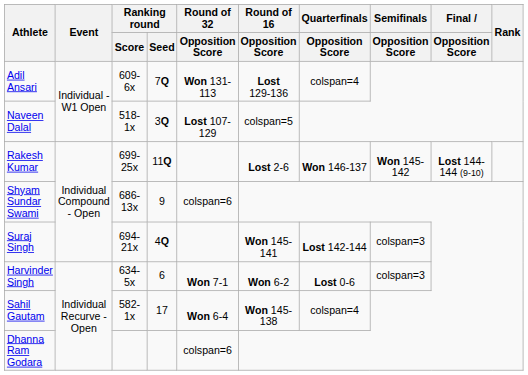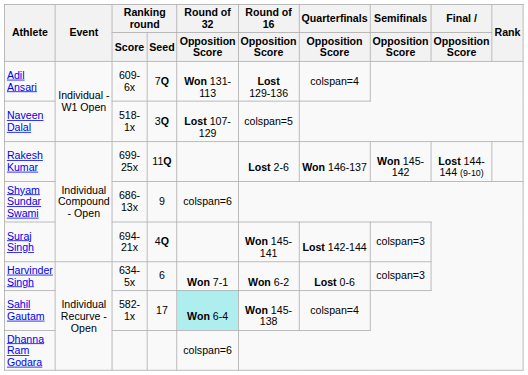(208, 316) no background -> (208, 316) paleturquoise background
